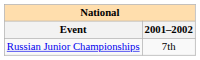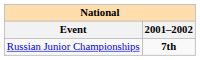(169, 47) normal -> (169, 47) bold
